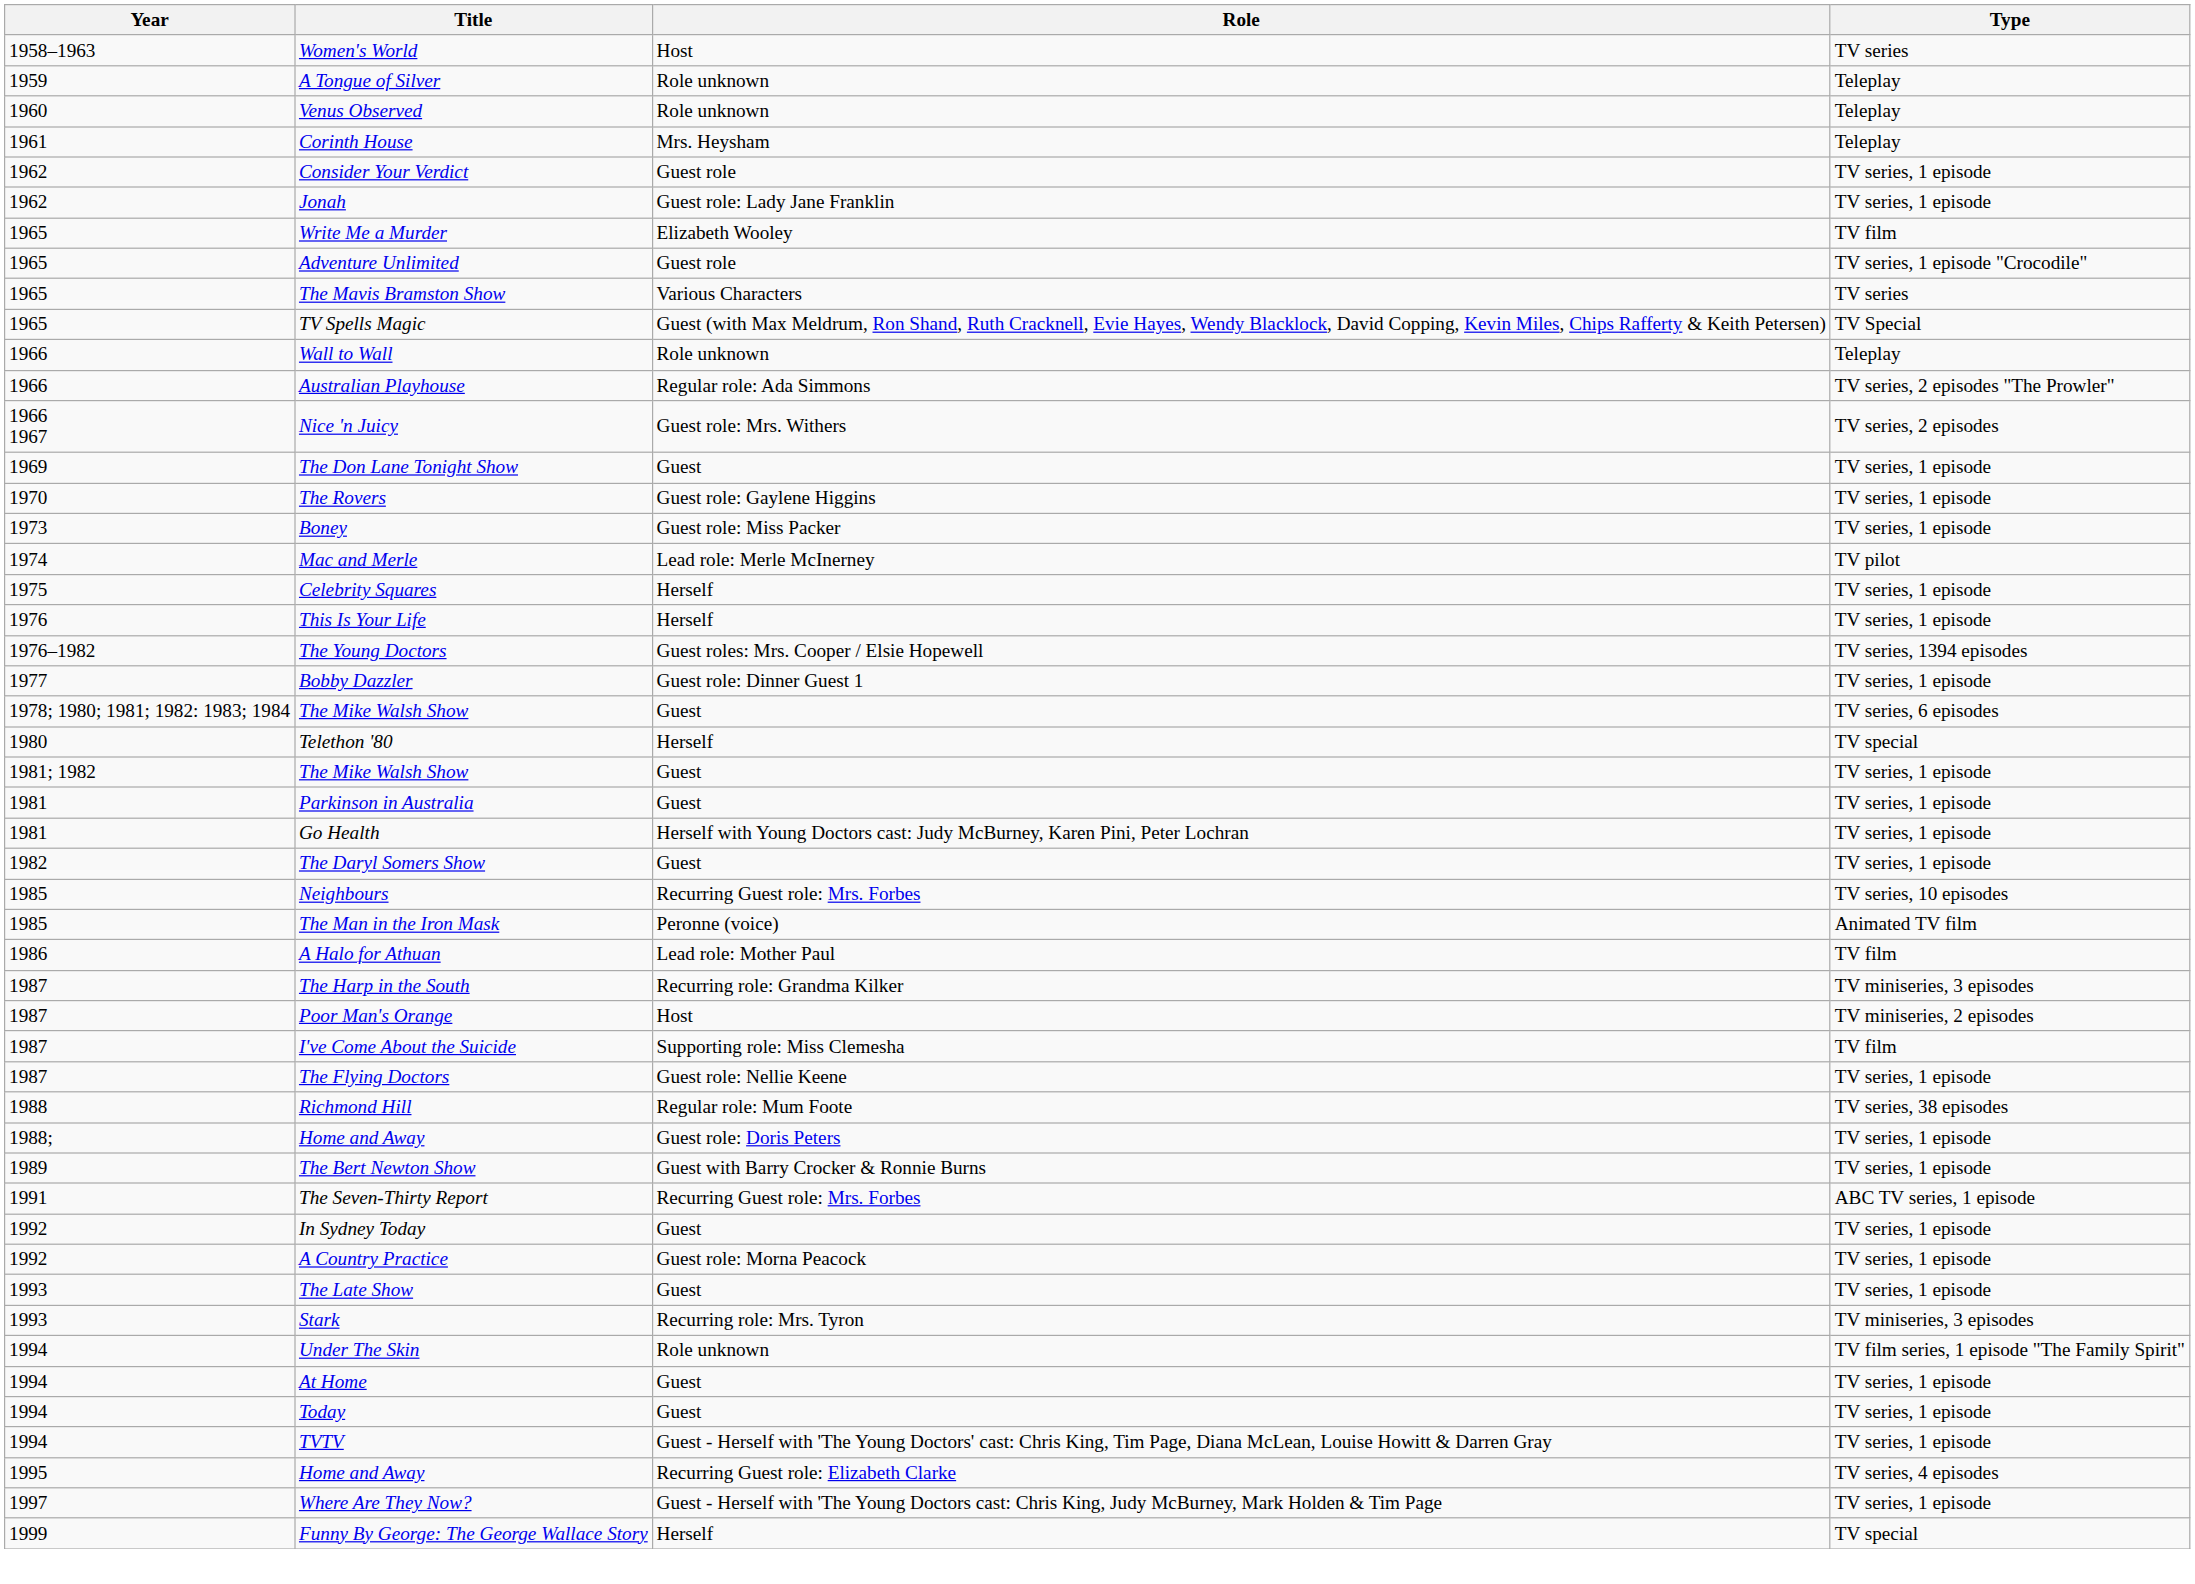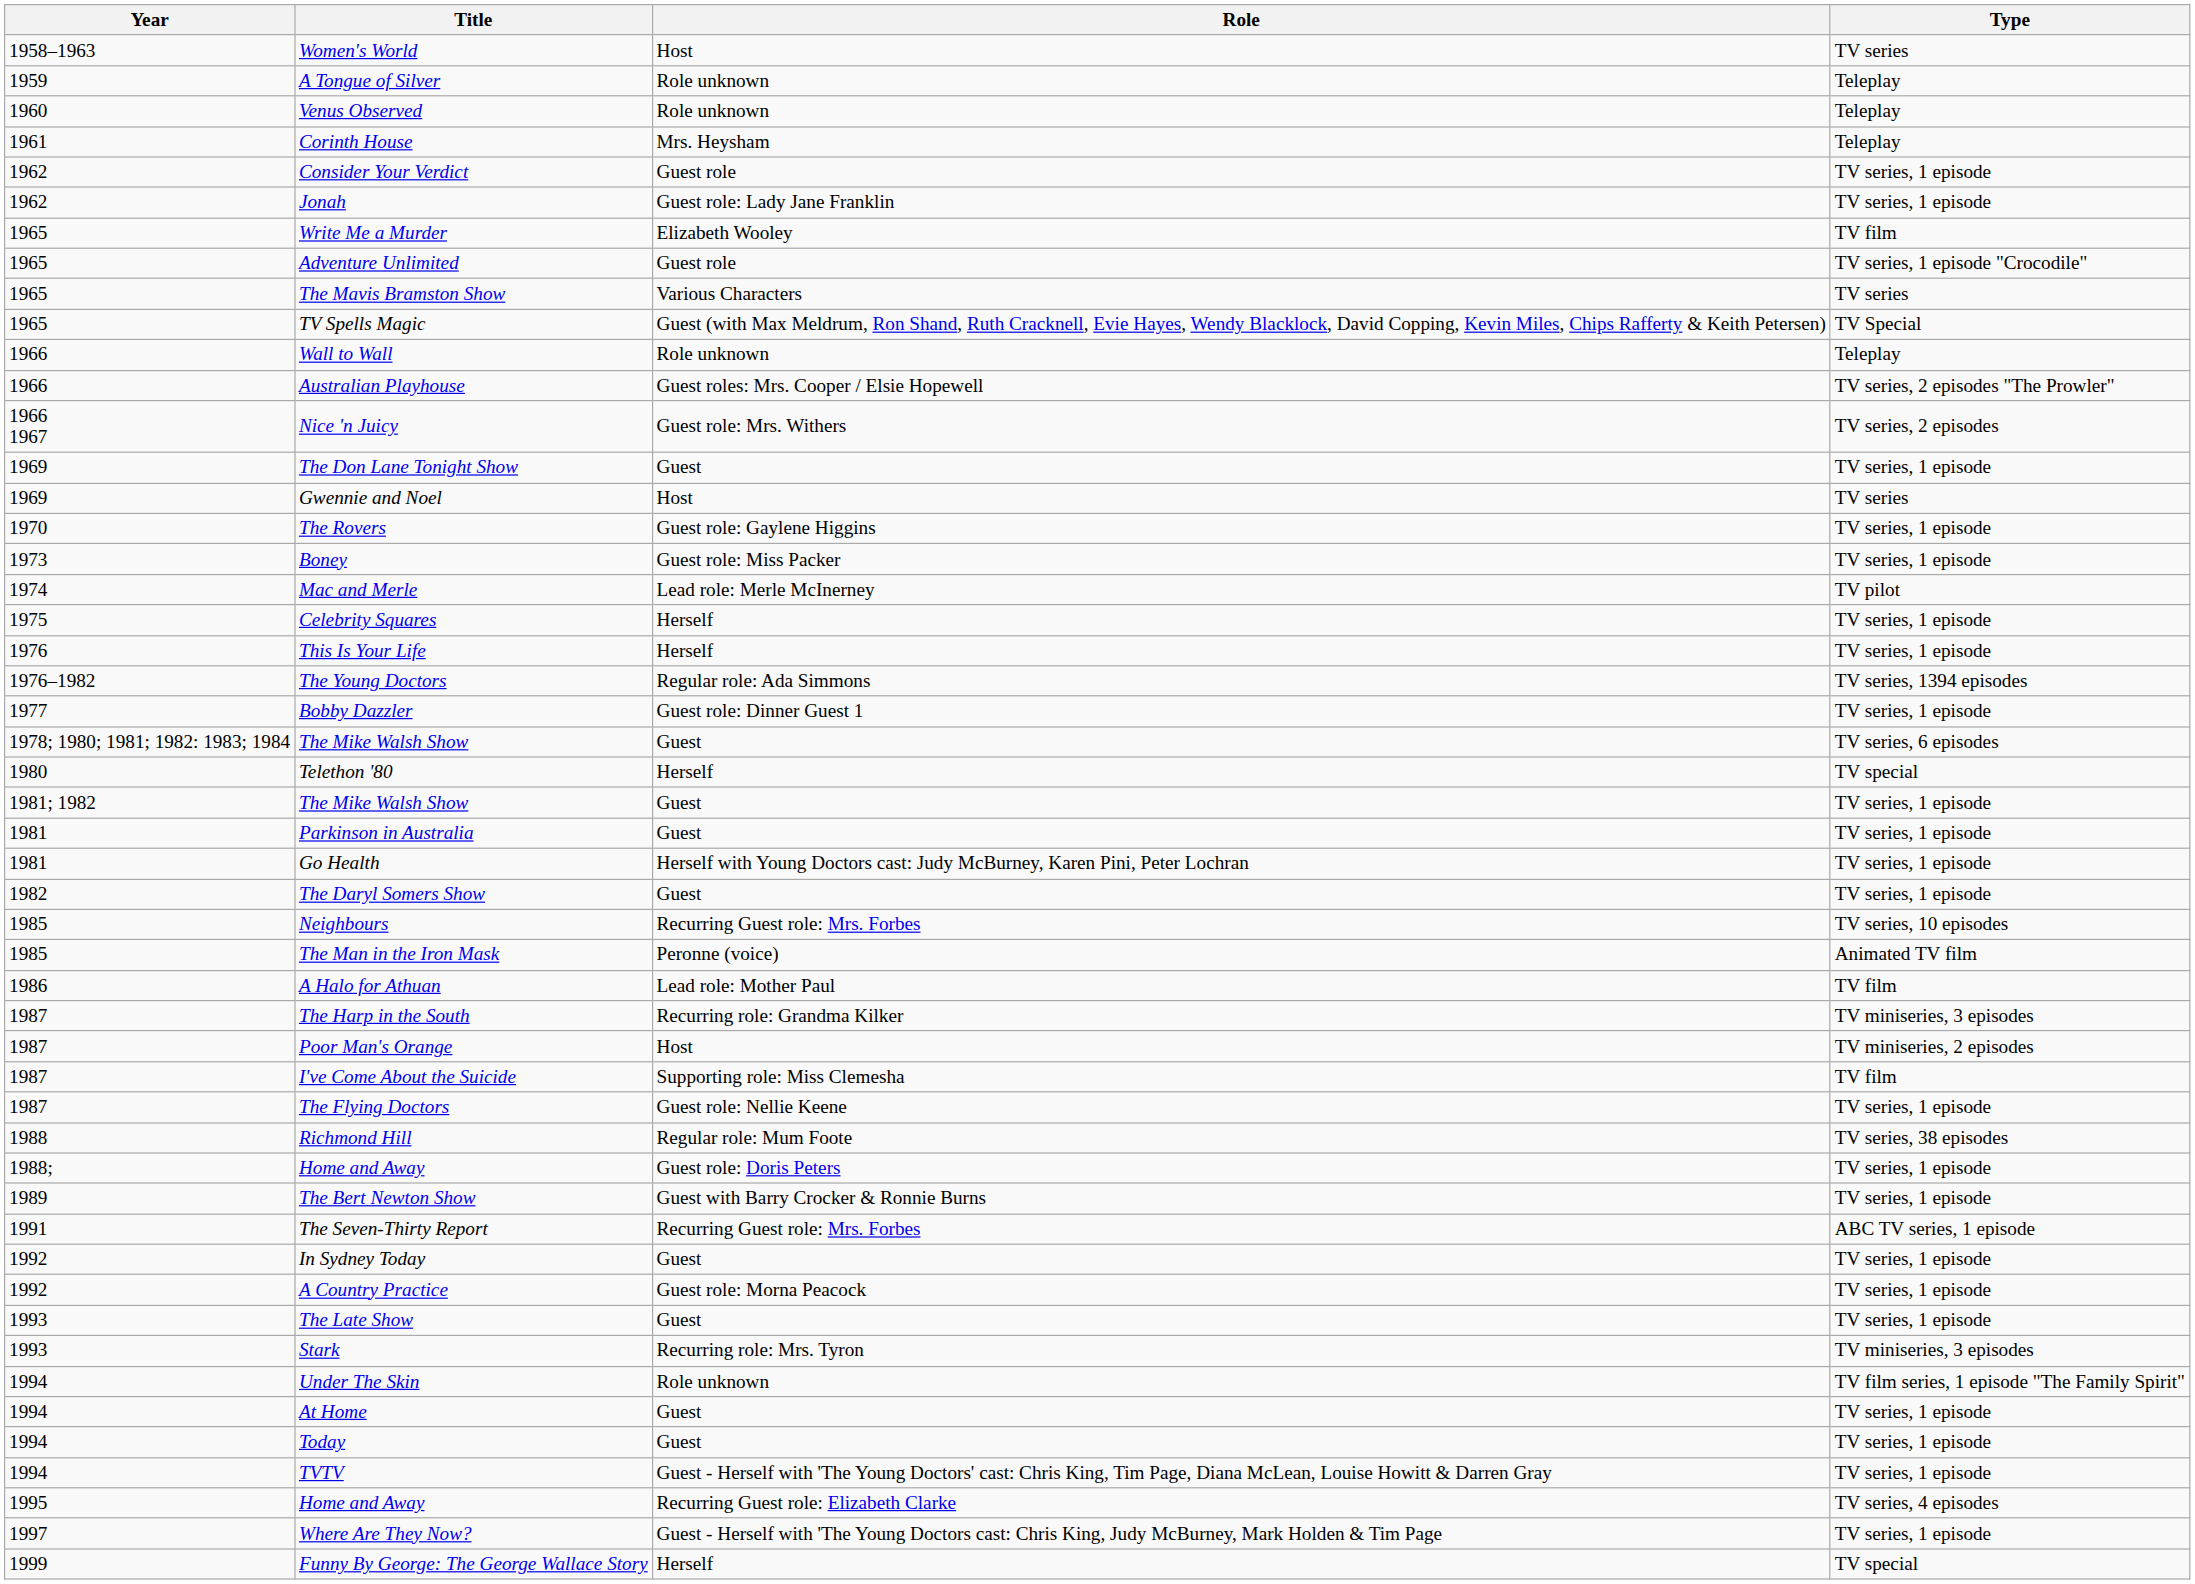(763, 385) Regular role: Ada Simmons -> (820, 385) Guest roles: Mrs. Cooper / Elsie Hopewell
+ row: (28, 498)
(820, 650) Guest roles: Mrs. Cooper / Elsie Hopewell -> (763, 680) Regular role: Ada Simmons
